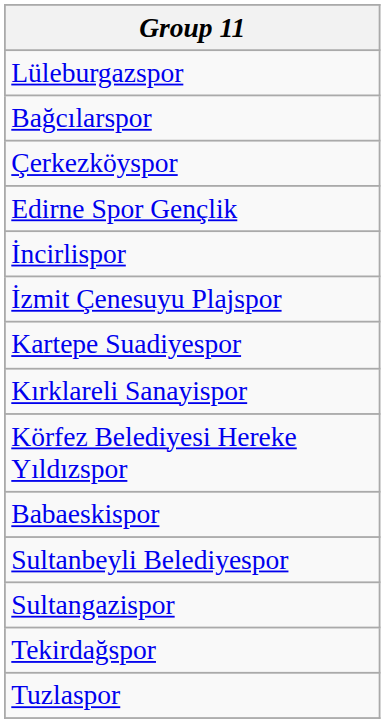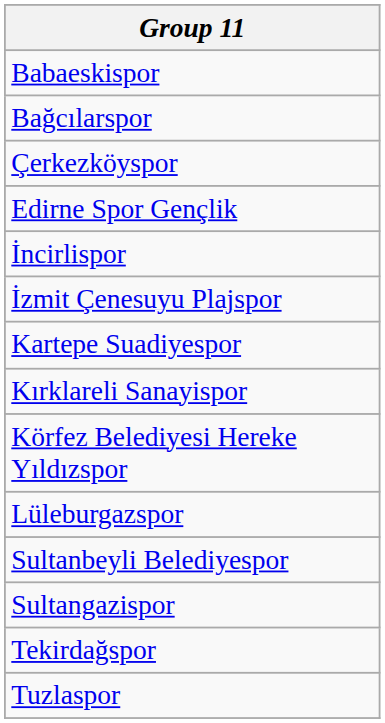(97, 72) Lüleburgazspor -> (85, 72) Babaeskispor
(85, 513) Babaeskispor -> (97, 513) Lüleburgazspor
